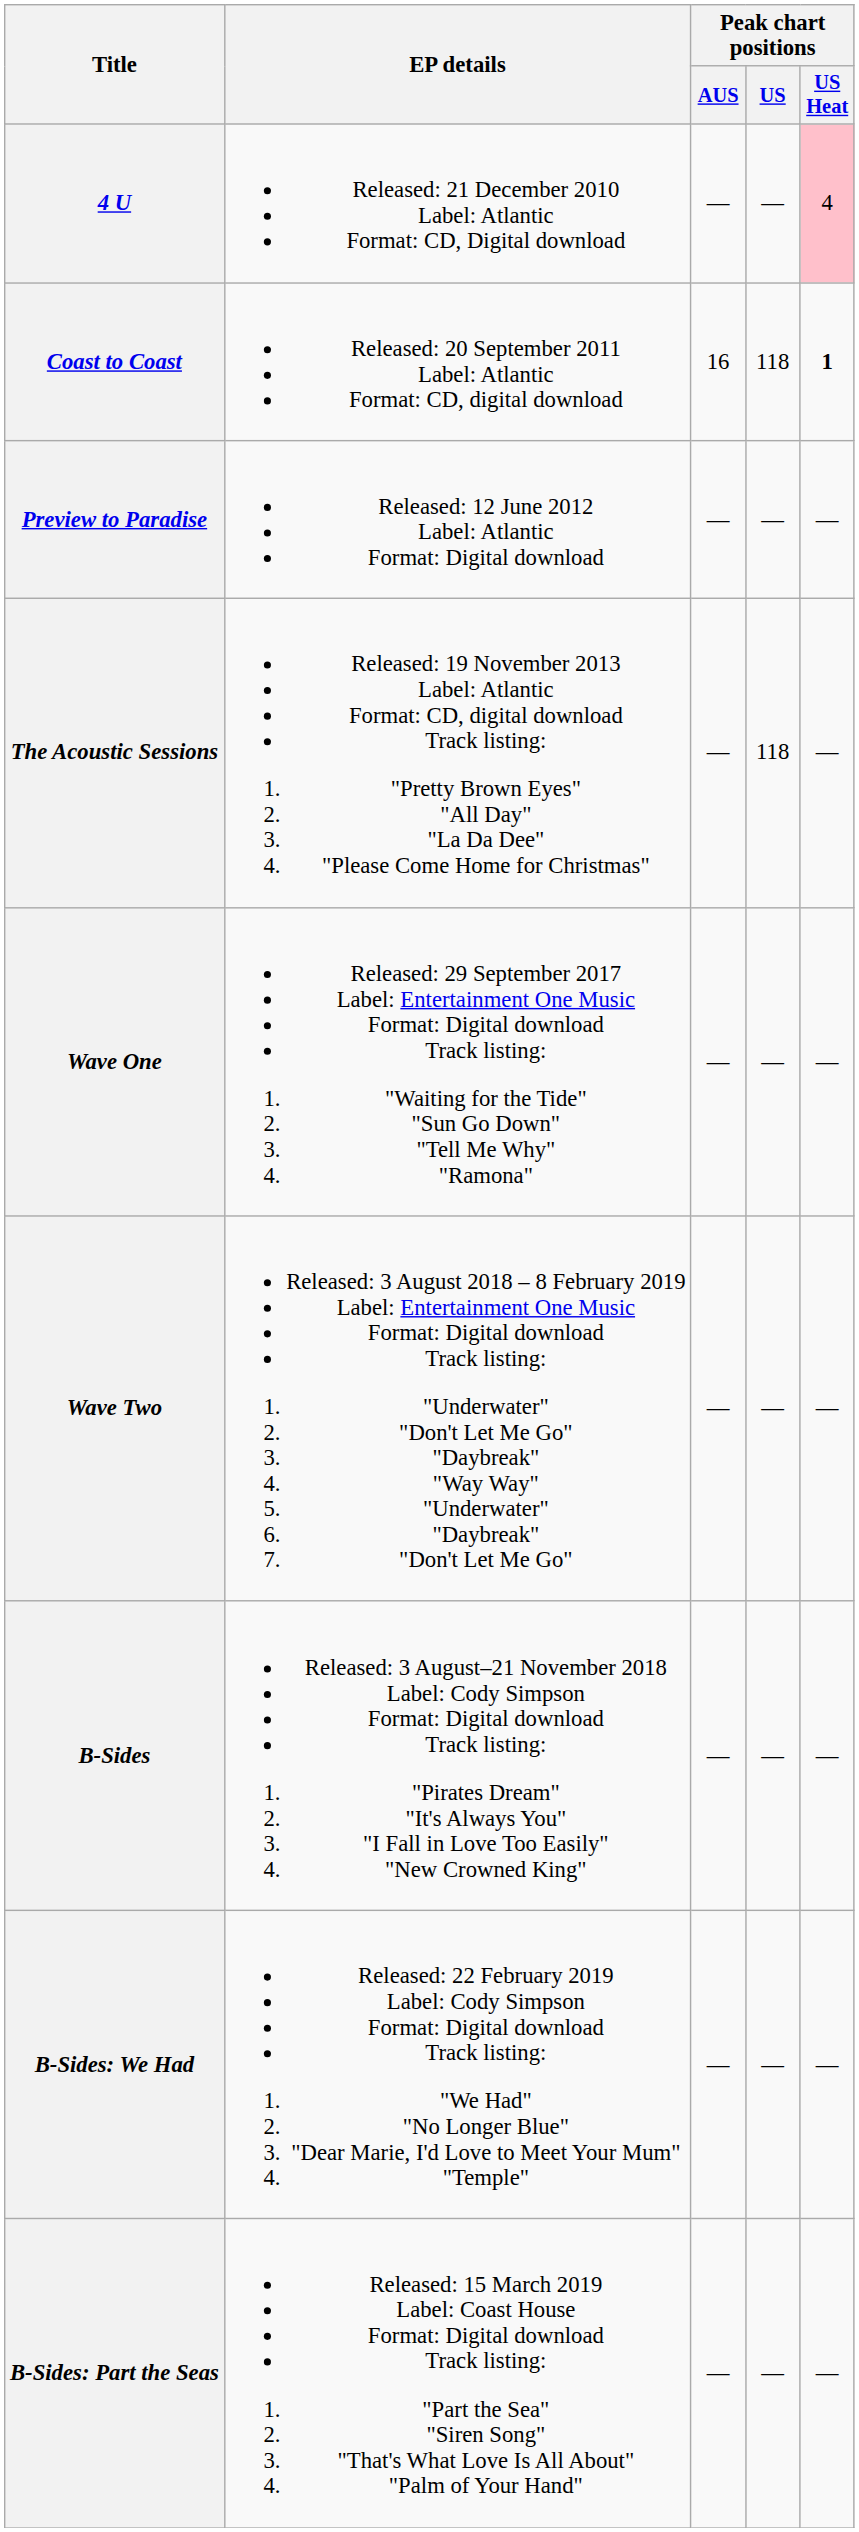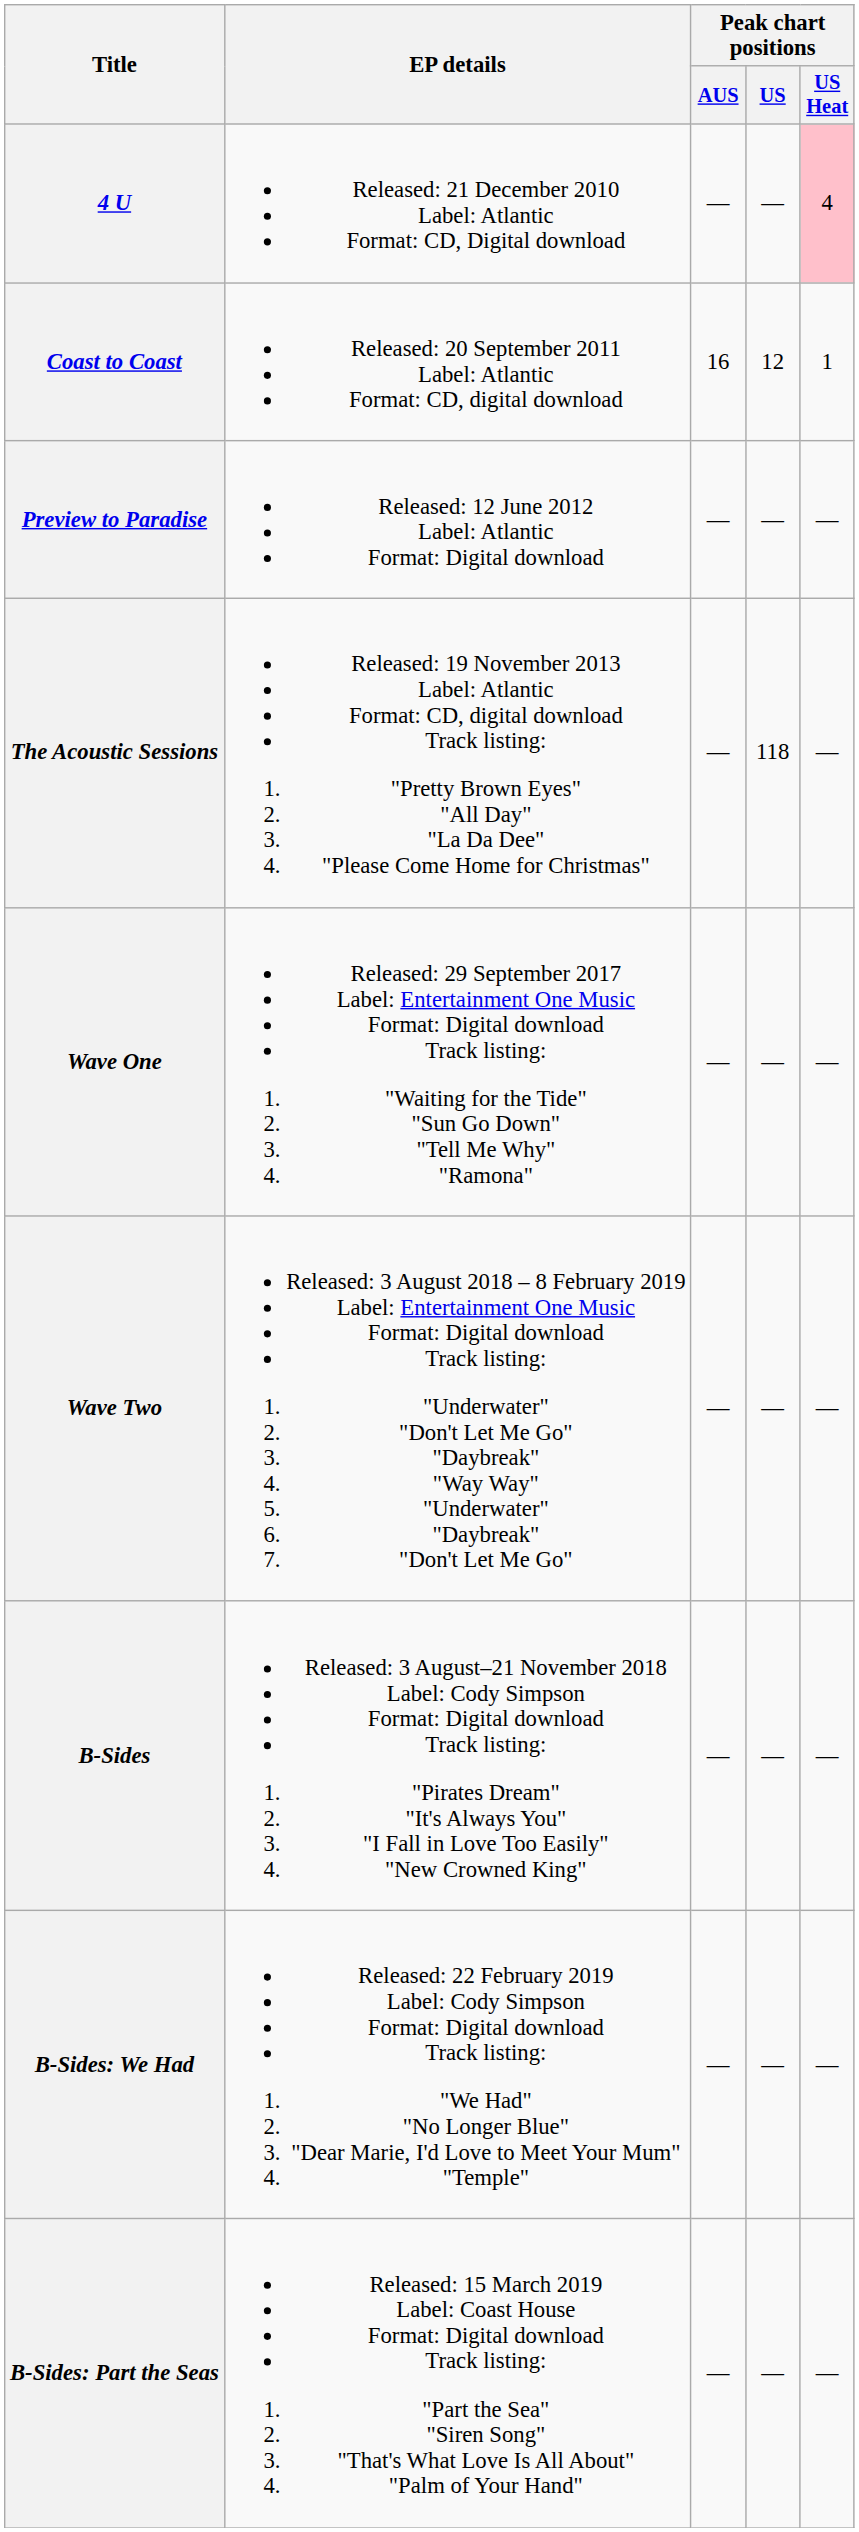(773, 361) 118 -> (773, 361) 12
(827, 361) bold -> (827, 361) normal
